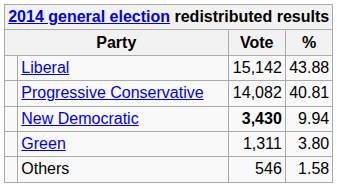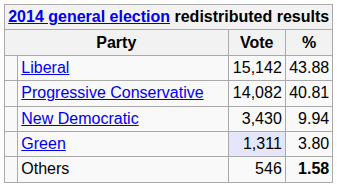(262, 118) bold -> (262, 118) normal
(262, 144) no background -> (262, 144) lavender background
(314, 169) normal -> (314, 169) bold
